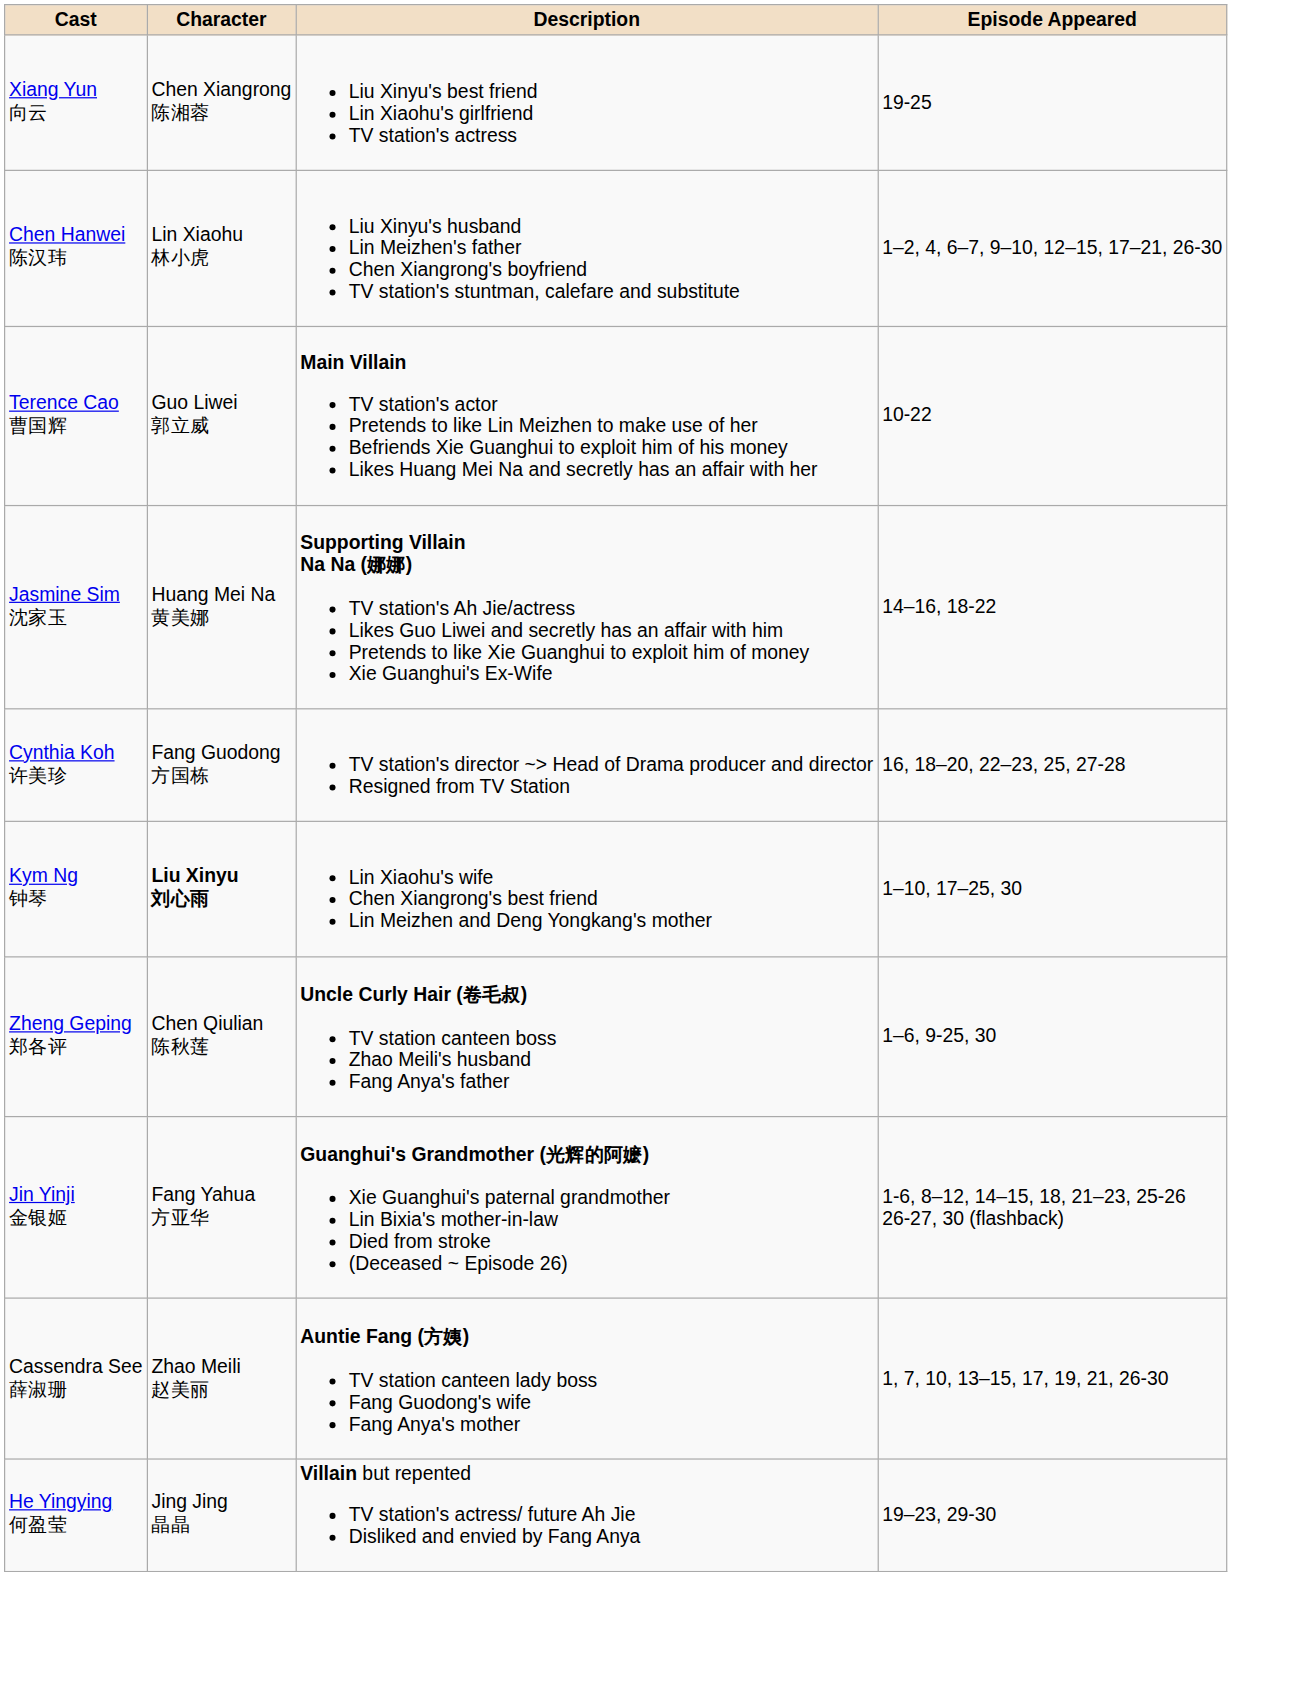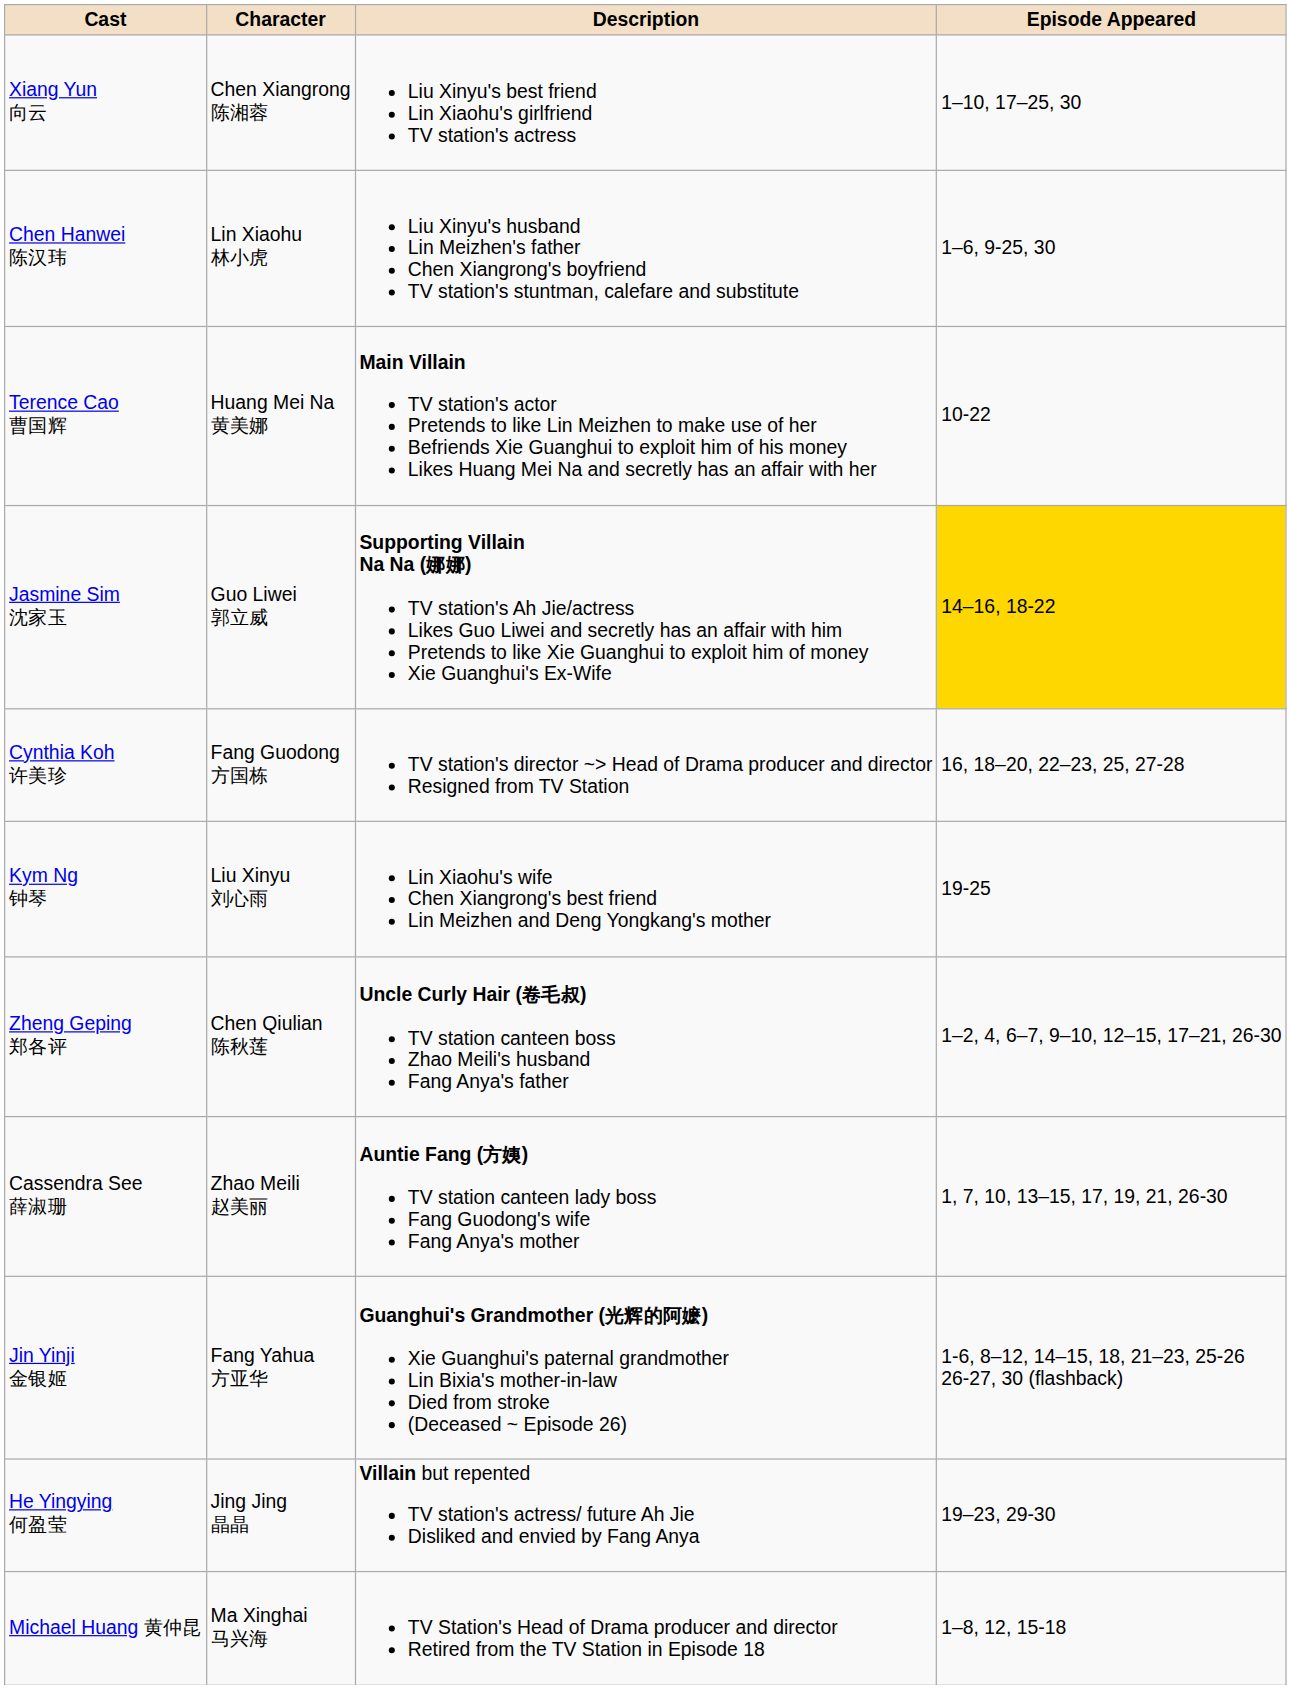(907, 102) 19-25 -> (1011, 102) 1–10, 17–25, 30
(1052, 248) 1–2, 4, 6–7, 9–10, 12–15, 17–21, 26-30 -> (998, 248) 1–6, 9-25, 30
(194, 414) Guo Liwei 郭立威 -> (272, 414) Huang Mei Na 黄美娜
(213, 605) Huang Mei Na 黄美娜 -> (254, 605) Guo Liwei 郭立威
(939, 606) no background -> (998, 606) gold background
(195, 887) bold -> (250, 887) normal
(952, 888) 1–10, 17–25, 30 -> (966, 888) 19-25
(939, 1036) 1–6, 9-25, 30 -> (1111, 1036) 1–2, 4, 6–7, 9–10, 12–15, 17–21, 26-30
rows swapped: (76, 1377) <-> (42, 1206)
+ row: (105, 1627)
